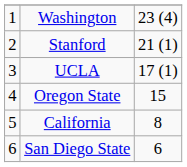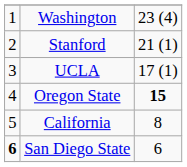(158, 96) normal -> (158, 96) bold
(12, 148) normal -> (12, 148) bold
